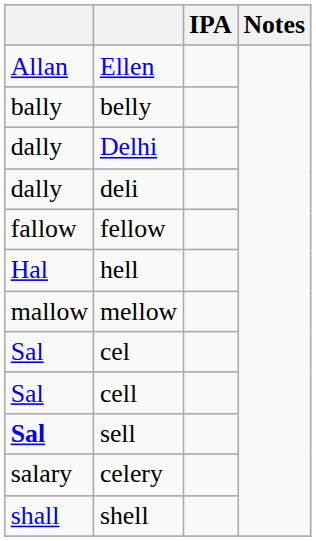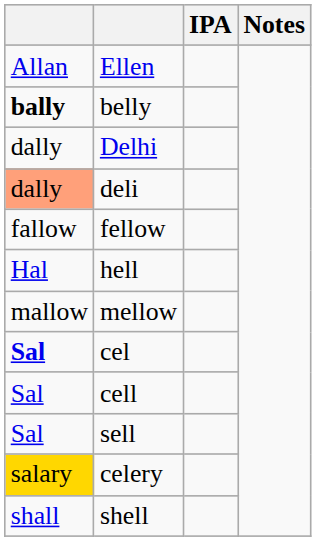(37, 106) normal -> (38, 106) bold
(37, 188) no background -> (37, 188) lightsalmon background
(27, 351) normal -> (28, 351) bold
(28, 433) bold -> (27, 433) normal
(41, 474) no background -> (41, 474) gold background
